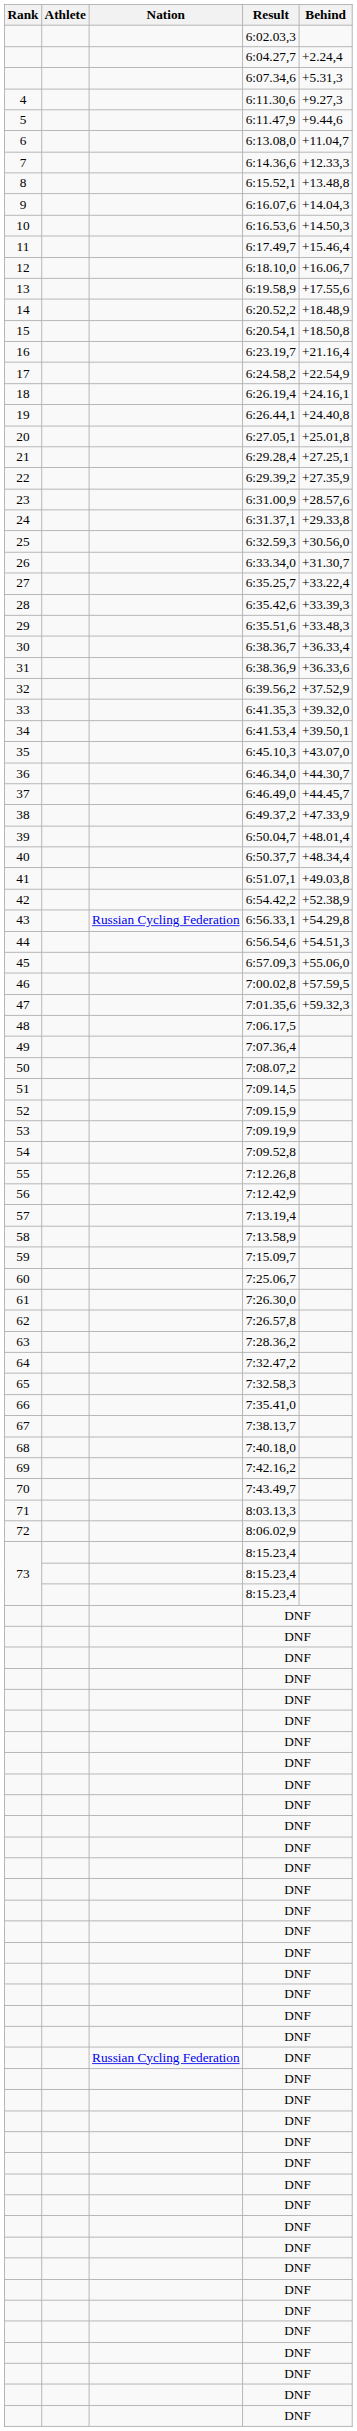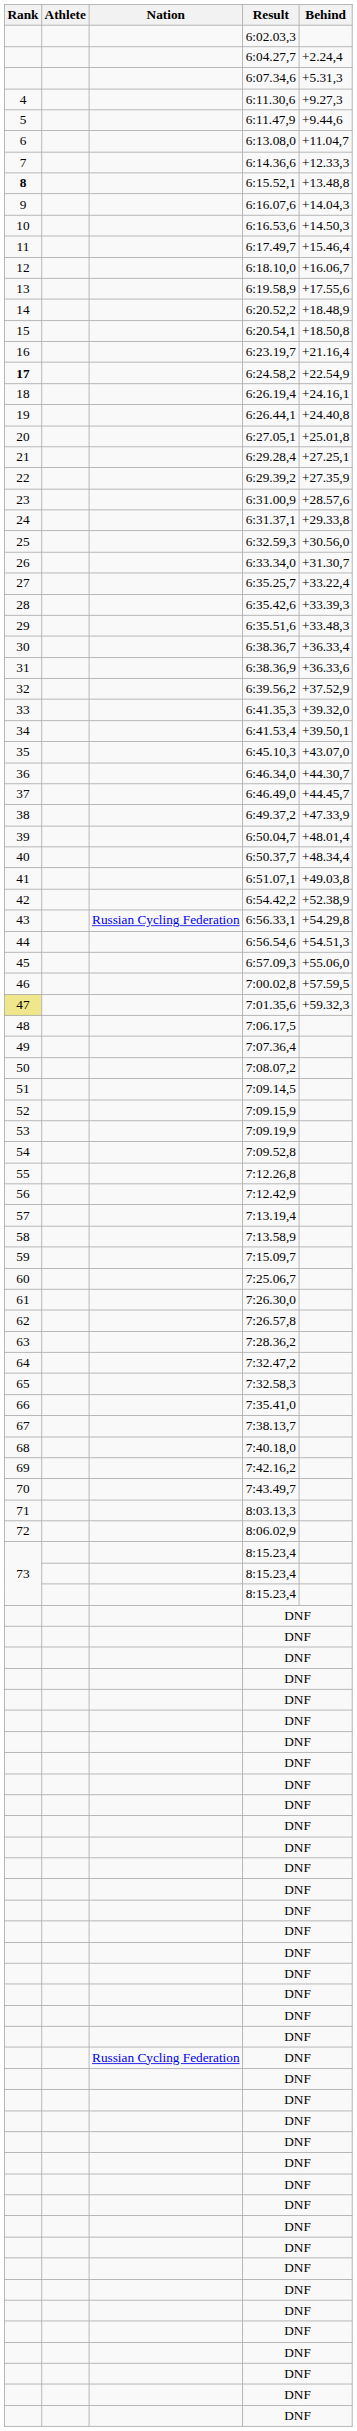(23, 183) normal -> (23, 183) bold
(23, 373) normal -> (23, 373) bold
(23, 1004) no background -> (23, 1004) khaki background
